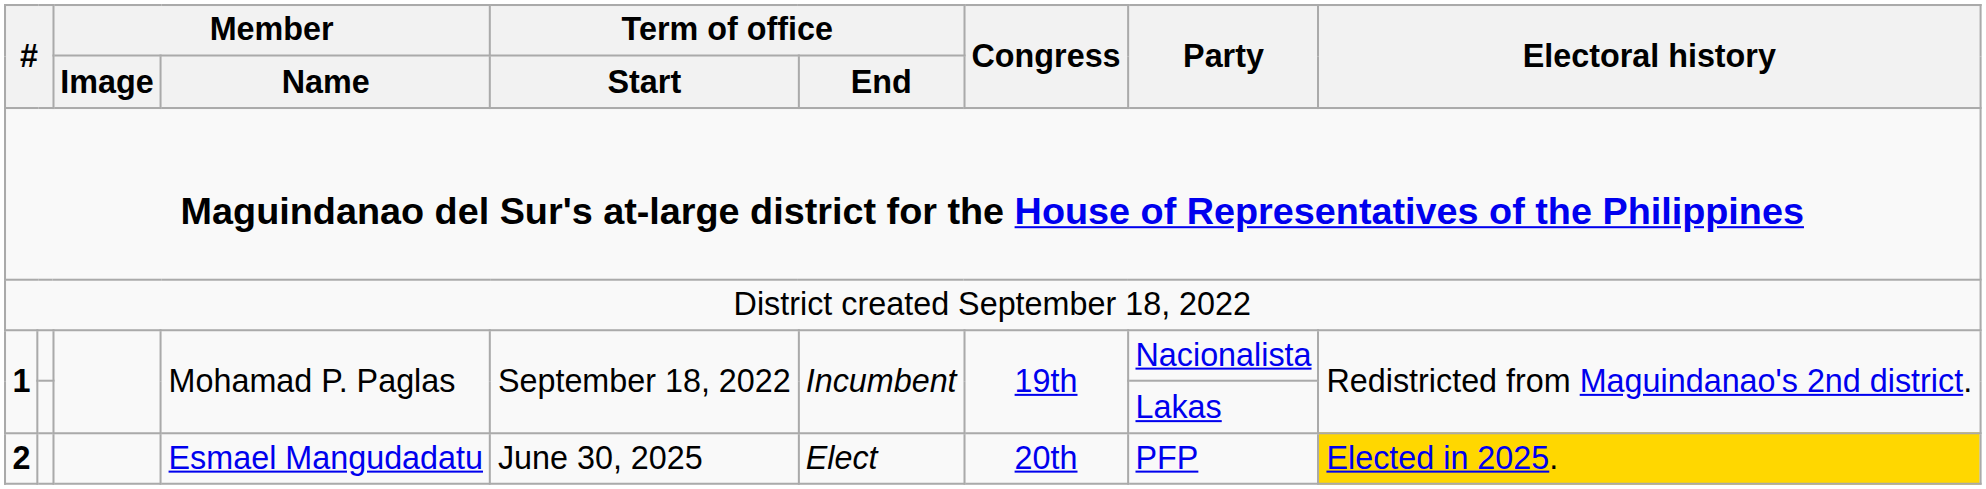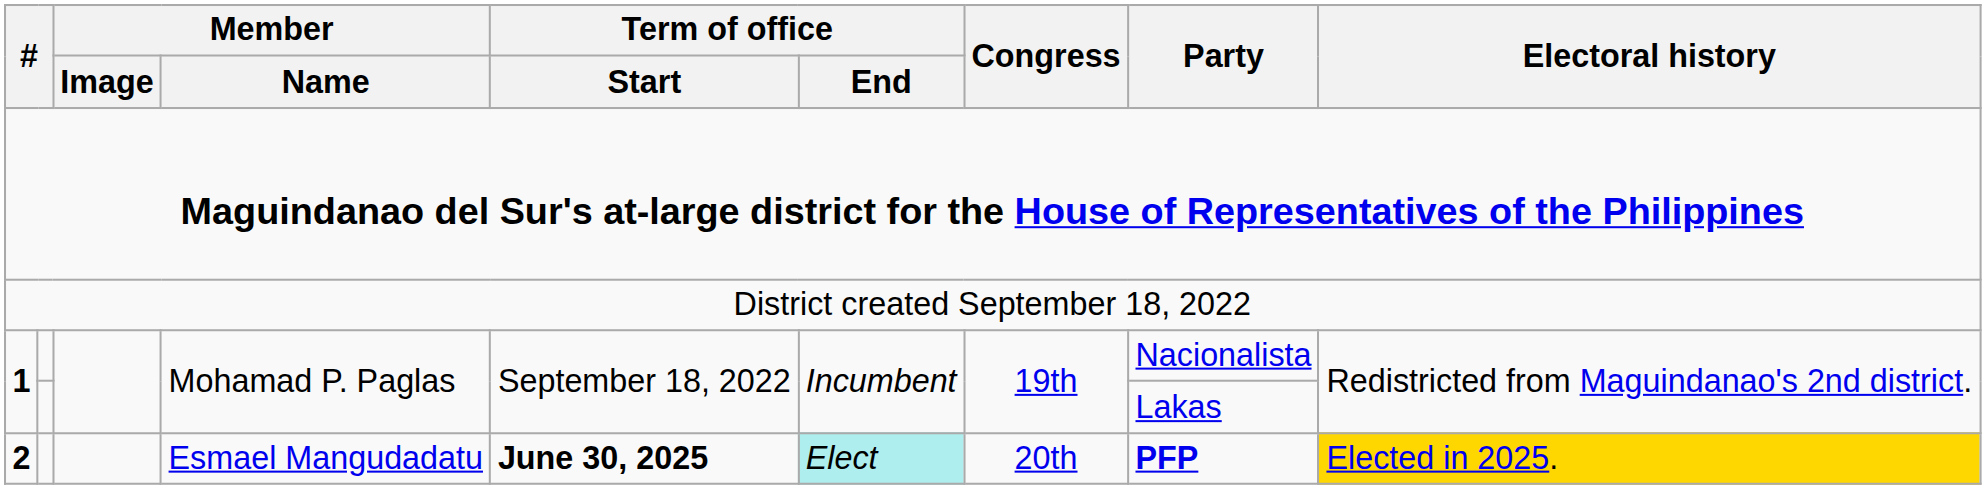(600, 457) normal -> (603, 457) bold
(842, 457) no background -> (842, 457) paleturquoise background
(1167, 457) normal -> (1167, 457) bold
